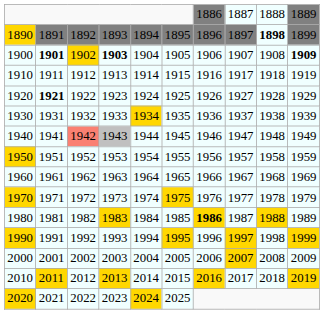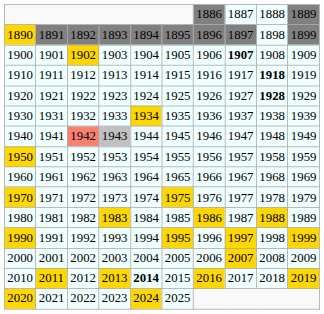(272, 34) bold -> (272, 34) normal
(52, 55) bold -> (52, 55) normal
(115, 55) bold -> (115, 55) normal
(241, 55) normal -> (241, 55) bold
(304, 55) bold -> (304, 55) normal
(272, 75) normal -> (272, 75) bold
(52, 95) bold -> (52, 95) normal
(272, 95) normal -> (272, 95) bold
(209, 217) bold -> (209, 217) normal
(146, 278) normal -> (146, 278) bold
